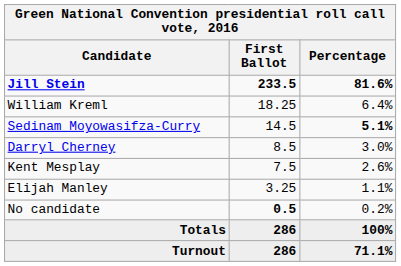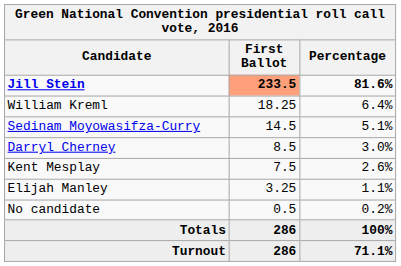(277, 86) no background -> (277, 86) lightsalmon background
(377, 127) bold -> (377, 127) normal
(285, 210) bold -> (285, 210) normal
